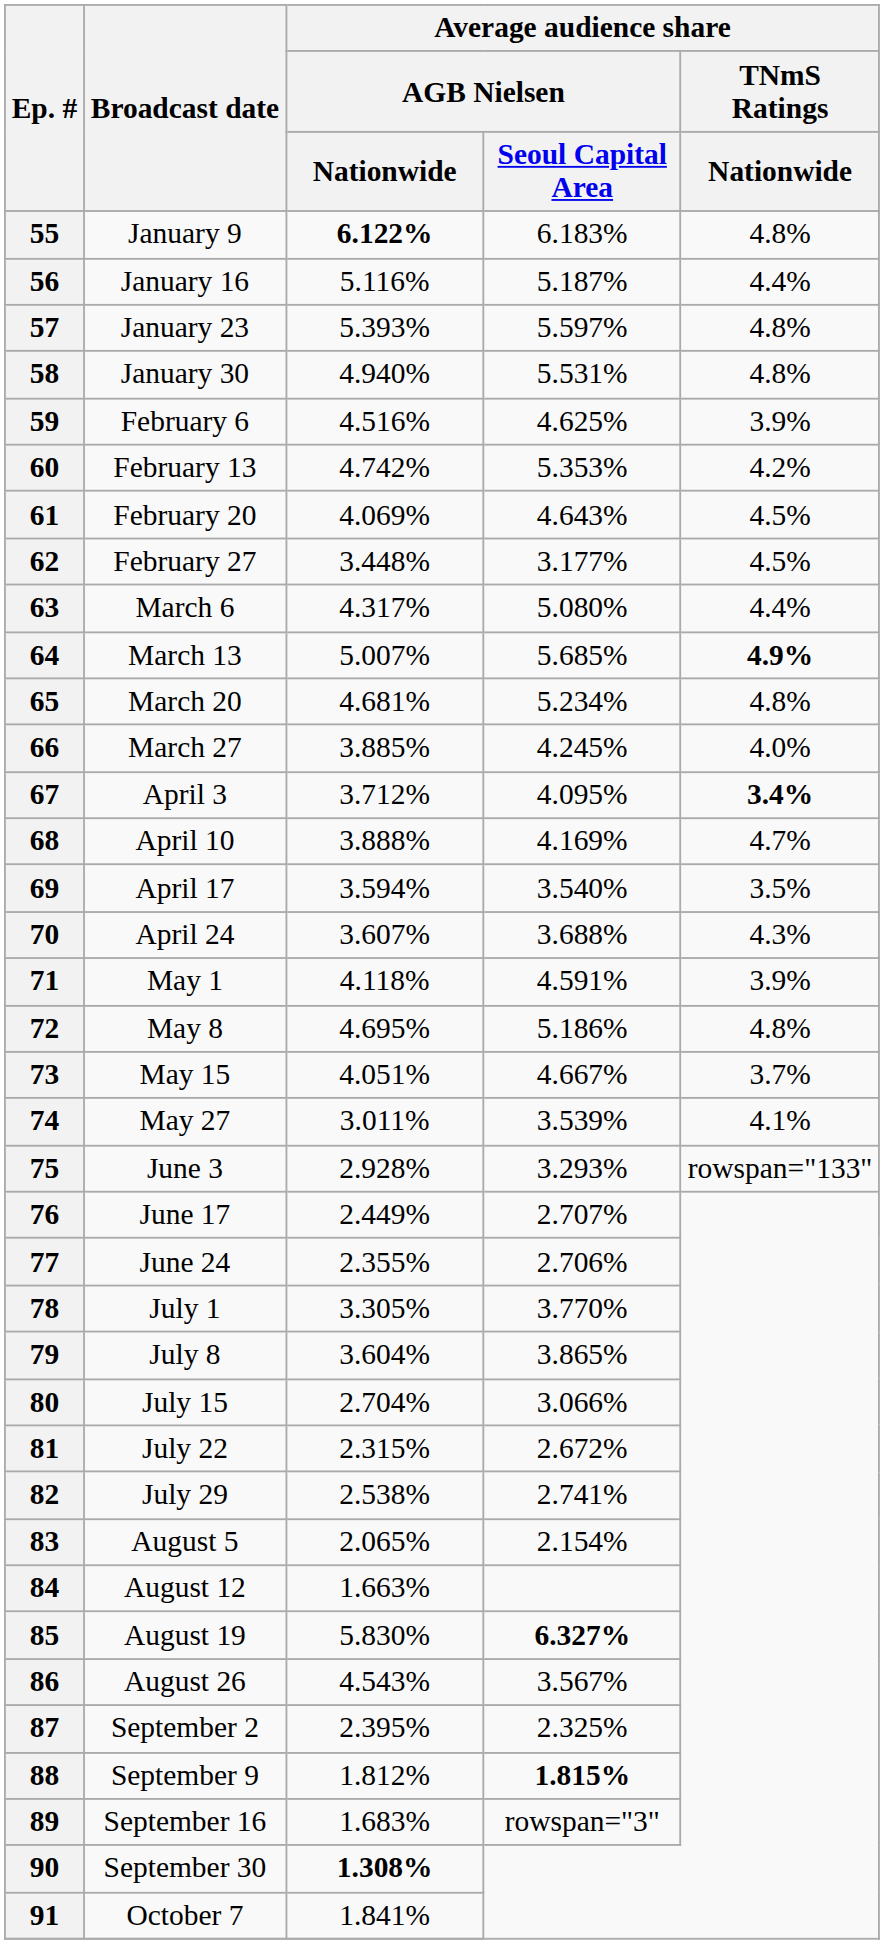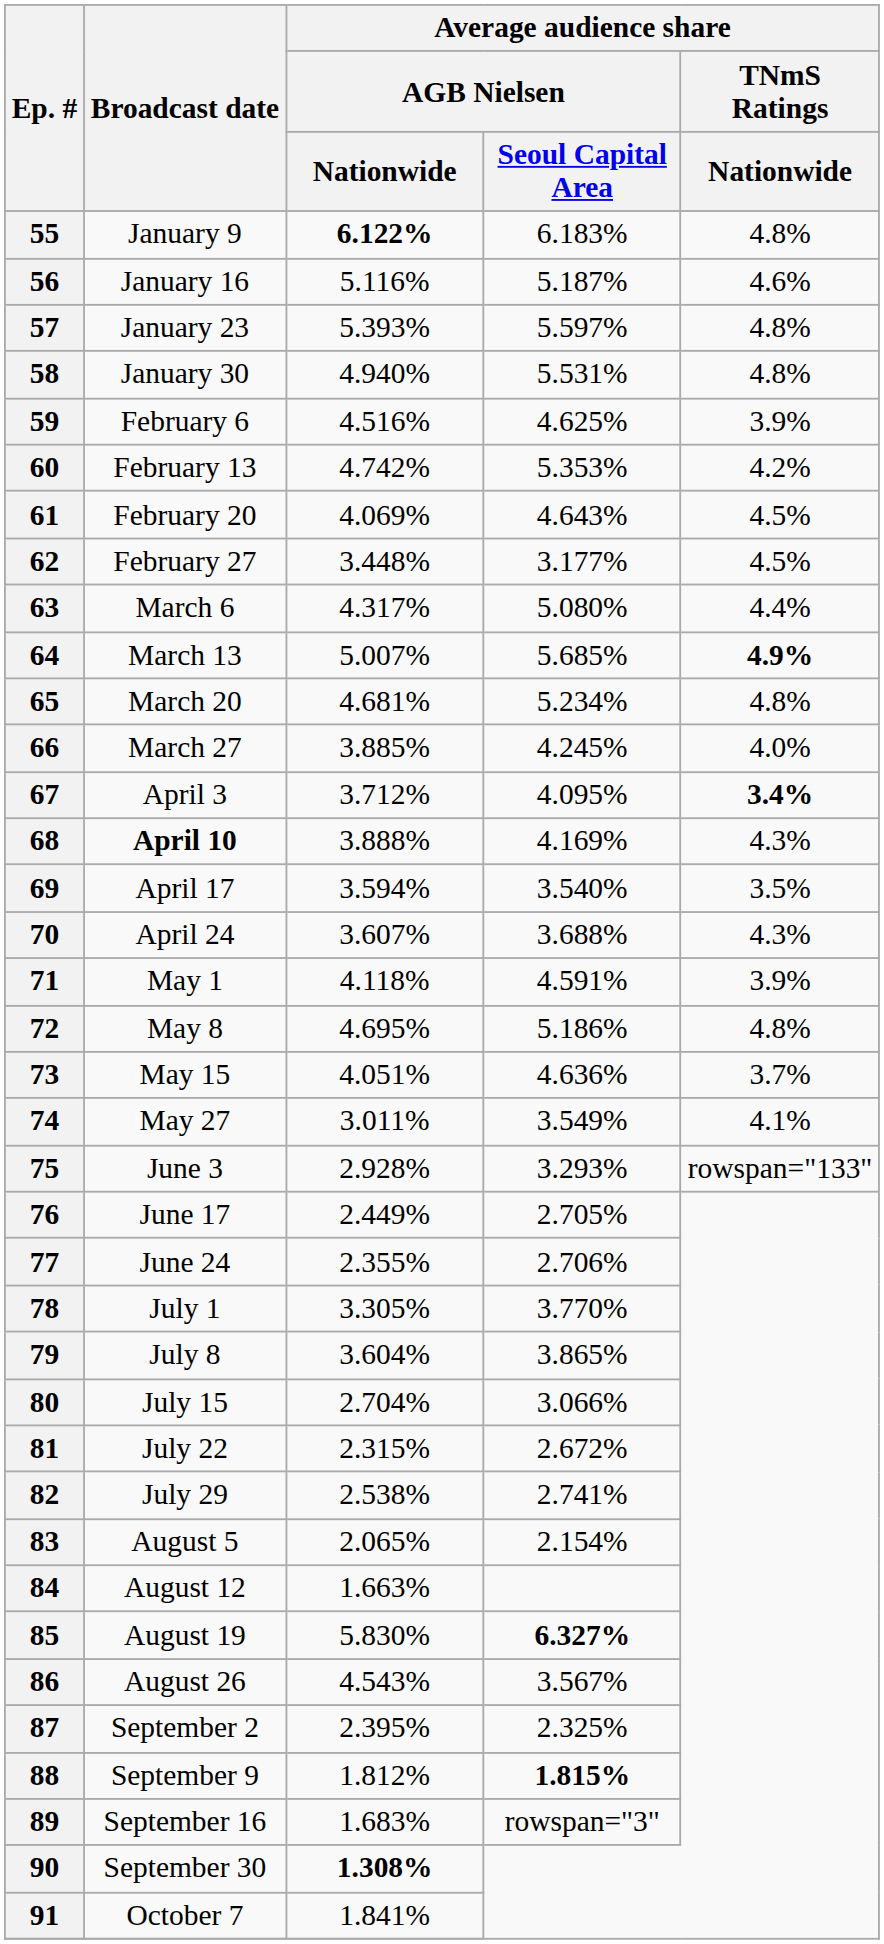(780, 280) 4.4% -> (780, 280) 4.6%
(185, 841) normal -> (185, 841) bold
(780, 841) 4.7% -> (780, 841) 4.3%
(582, 1074) 4.667% -> (582, 1074) 4.636%
(582, 1121) 3.539% -> (582, 1121) 3.549%
(582, 1214) 2.707% -> (582, 1214) 2.705%
